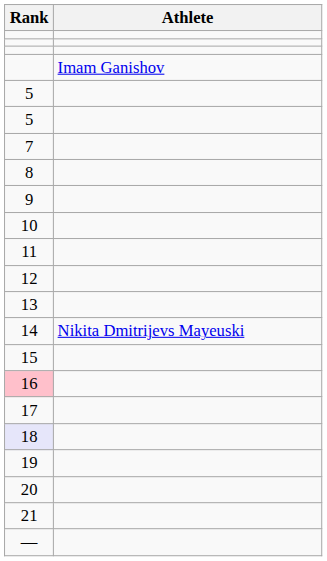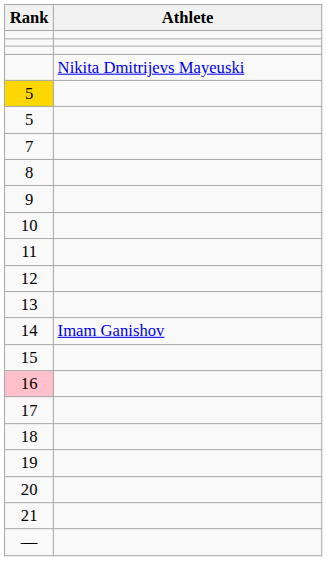(111, 67) Imam Ganishov -> (151, 67) Nikita Dmitrijevs Mayeuski
(29, 93) no background -> (29, 93) gold background
(151, 330) Nikita Dmitrijevs Mayeuski -> (111, 330) Imam Ganishov
(29, 436) lavender background -> (29, 436) no background
